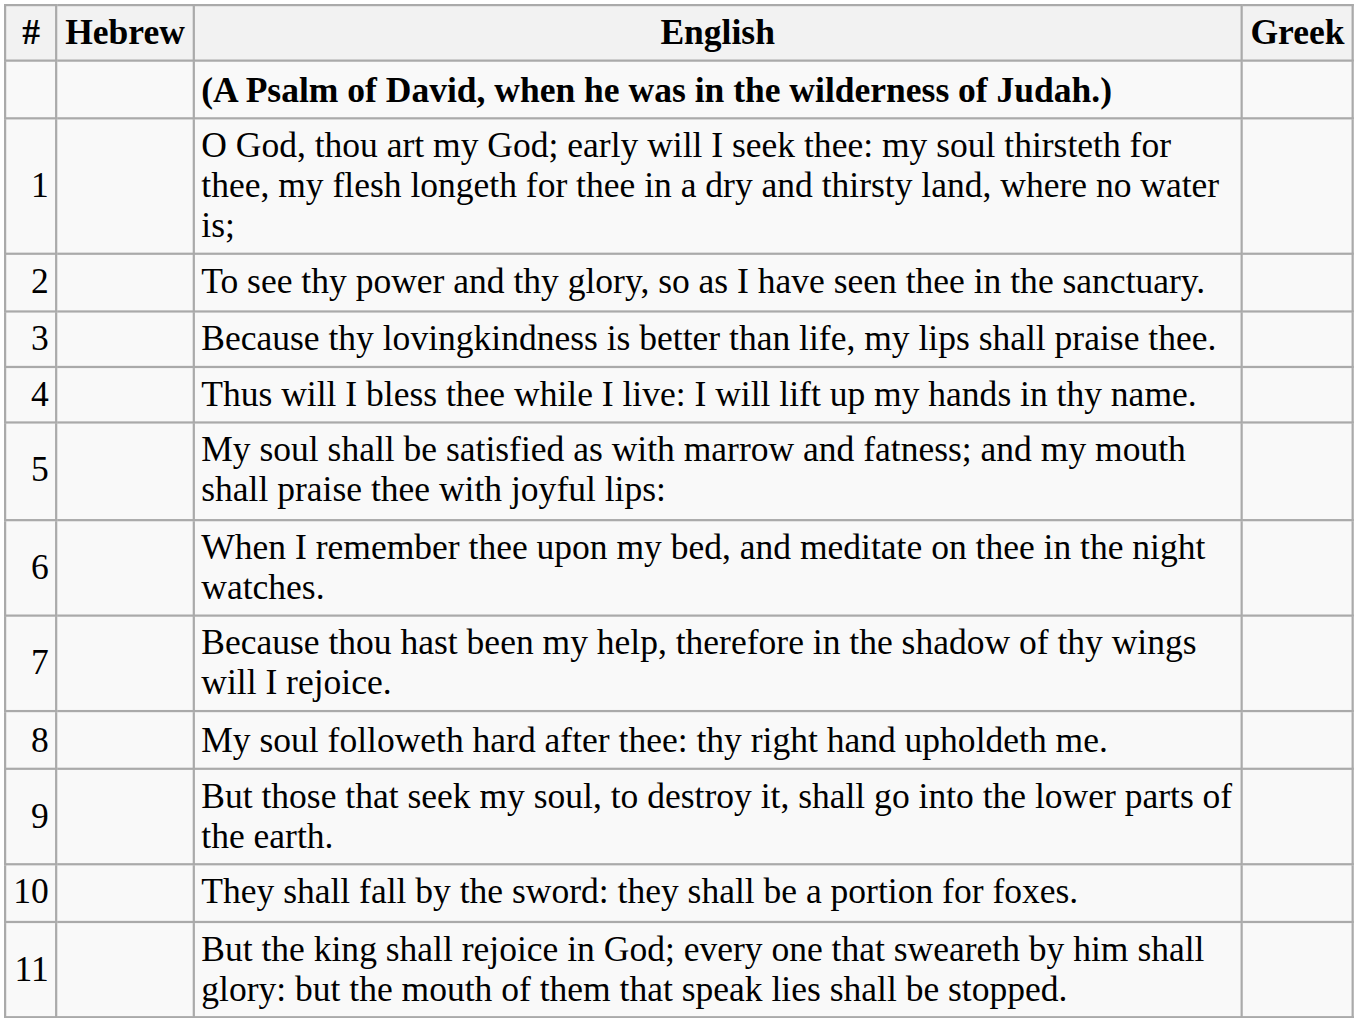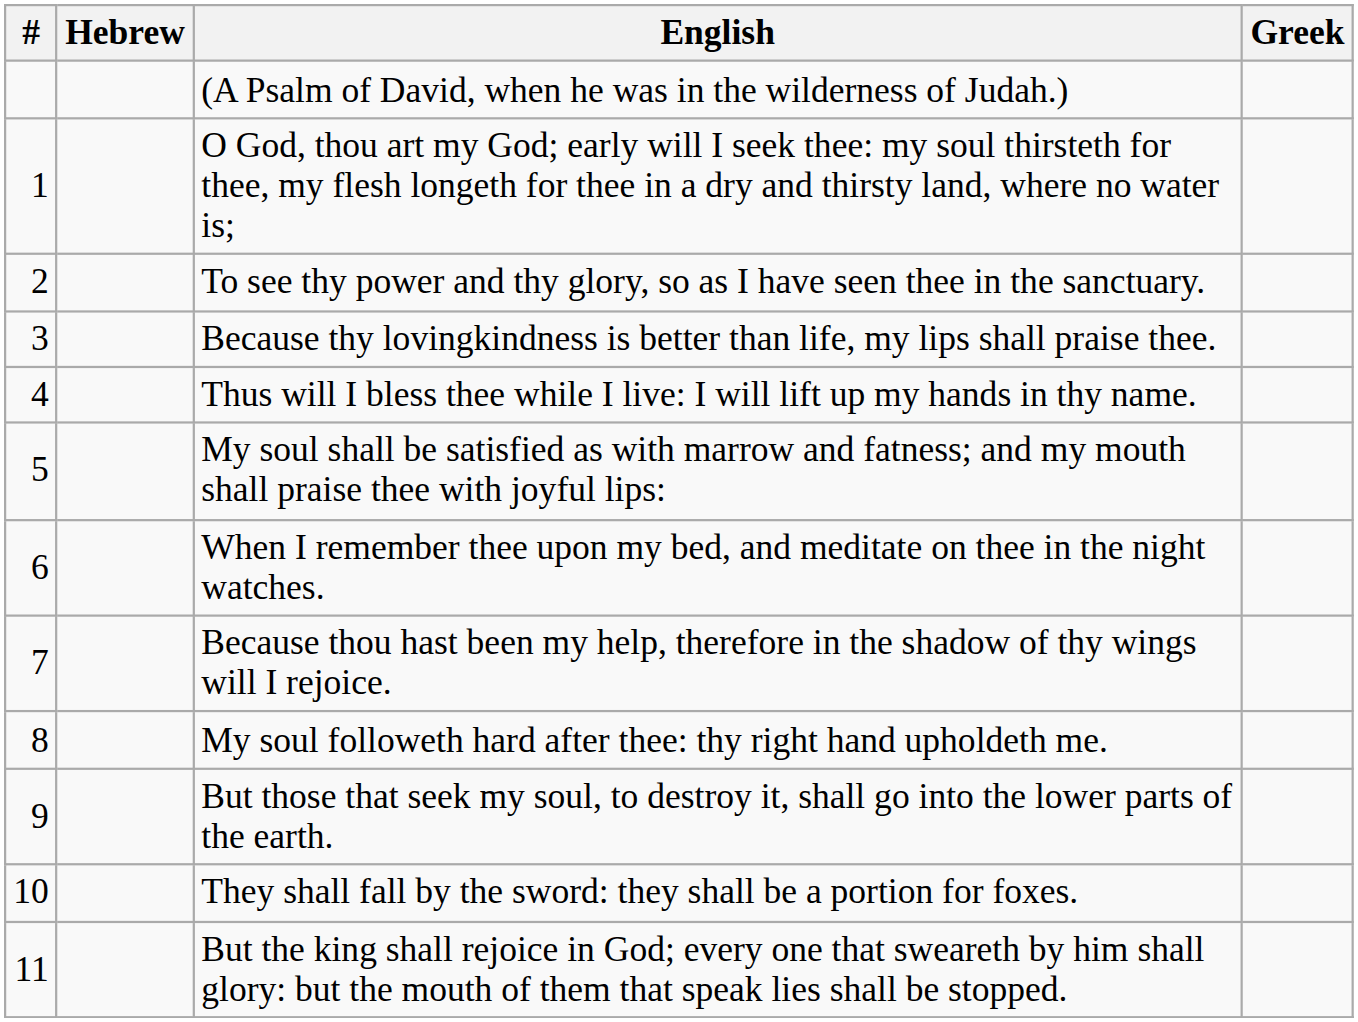(657, 88) bold -> (635, 88) normal
